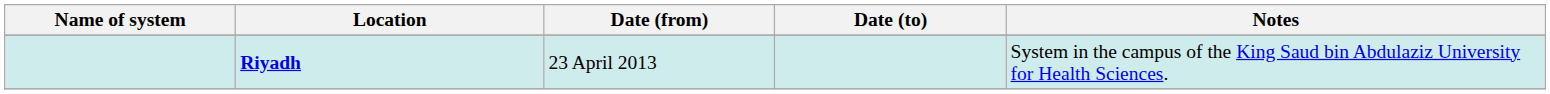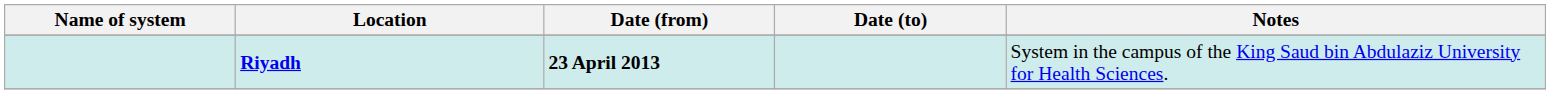(603, 61) normal -> (604, 61) bold
